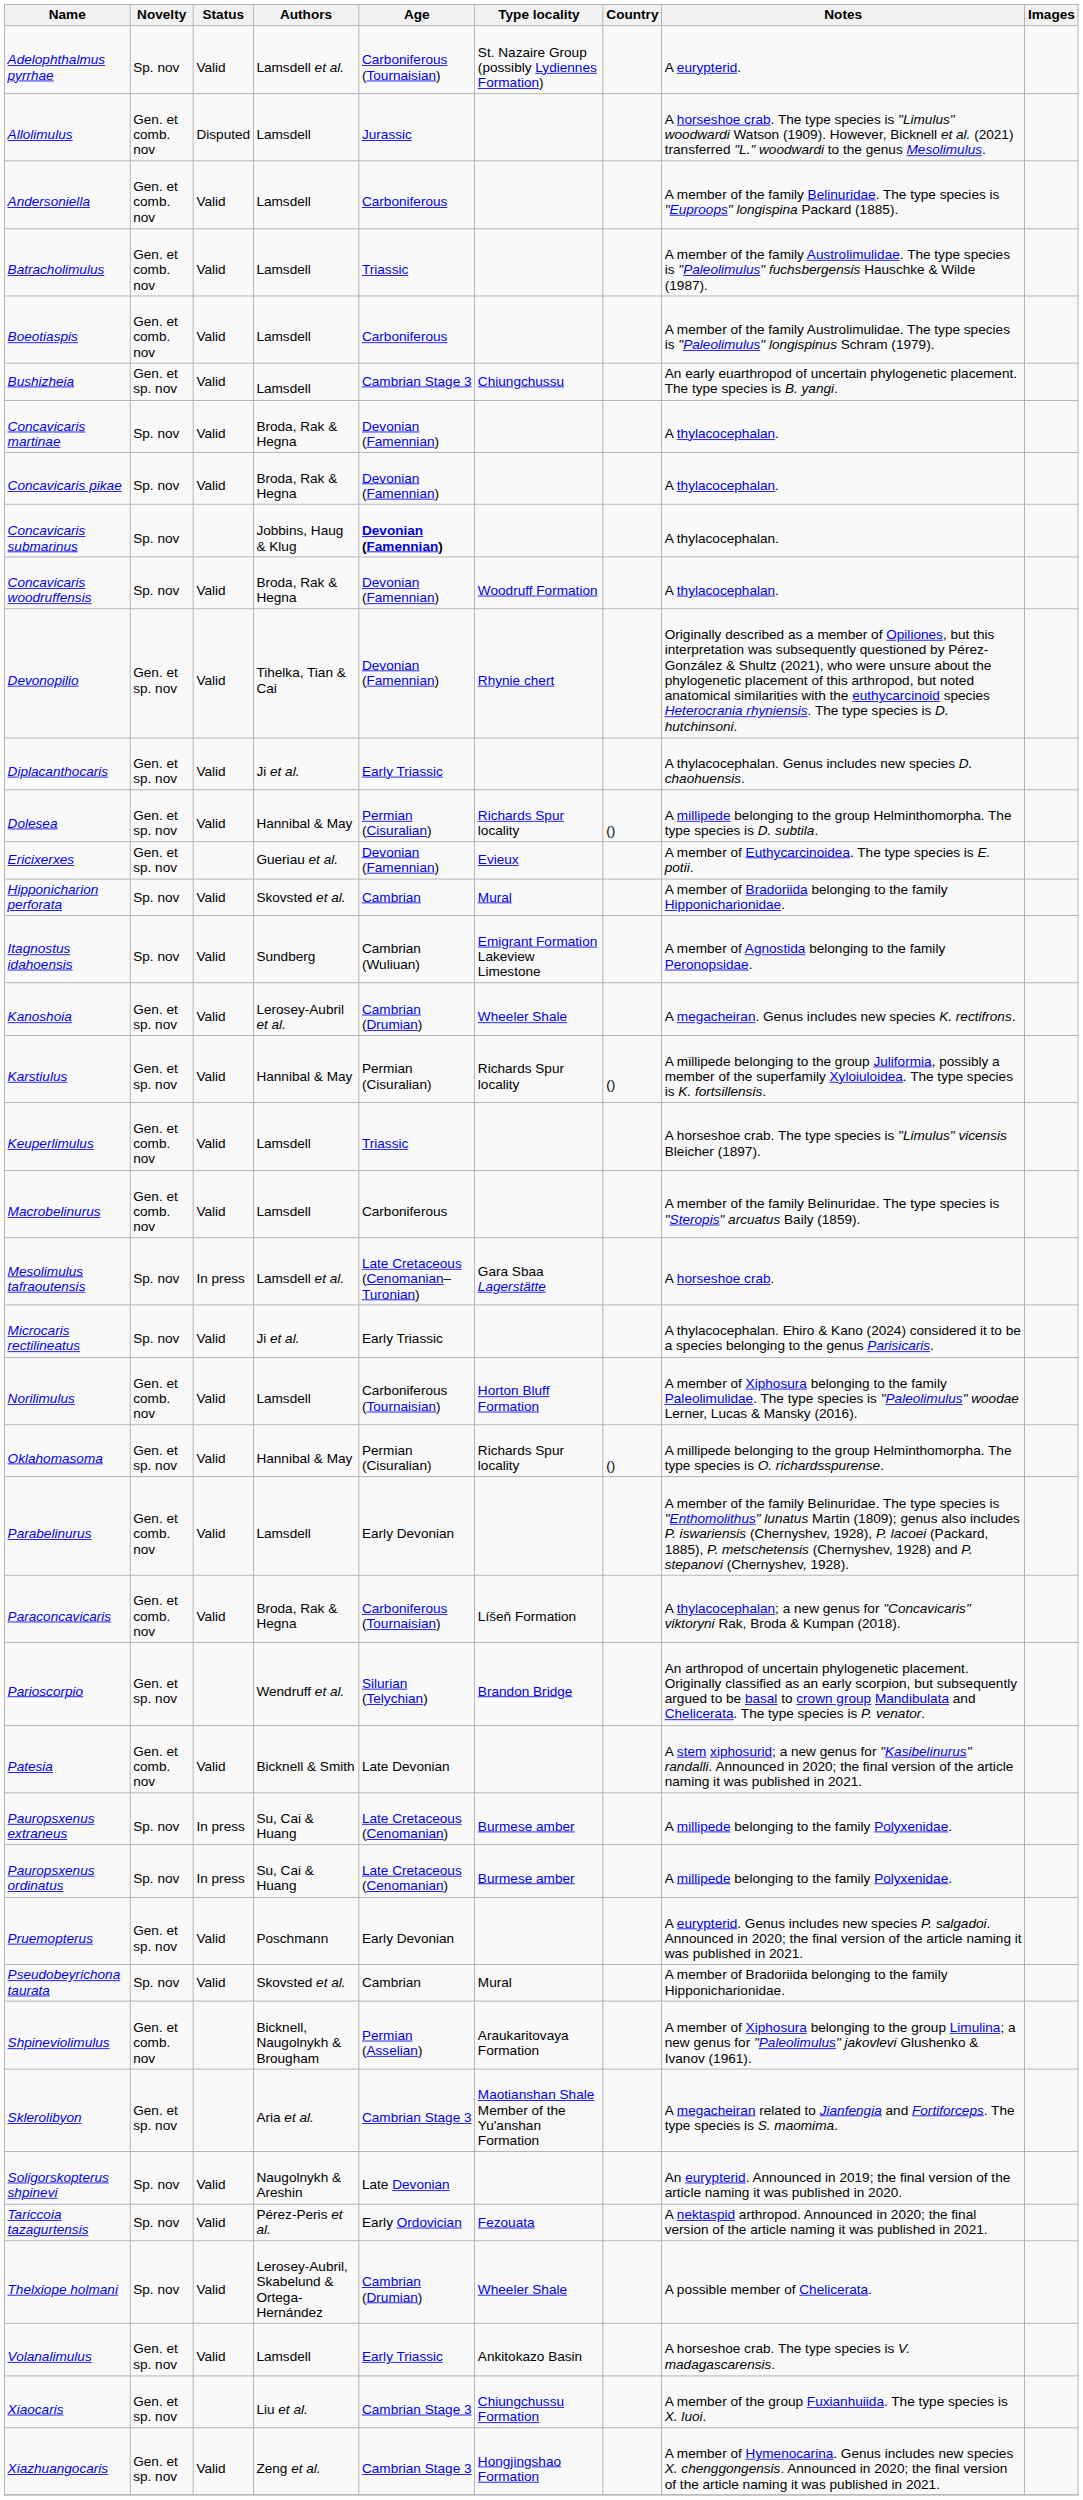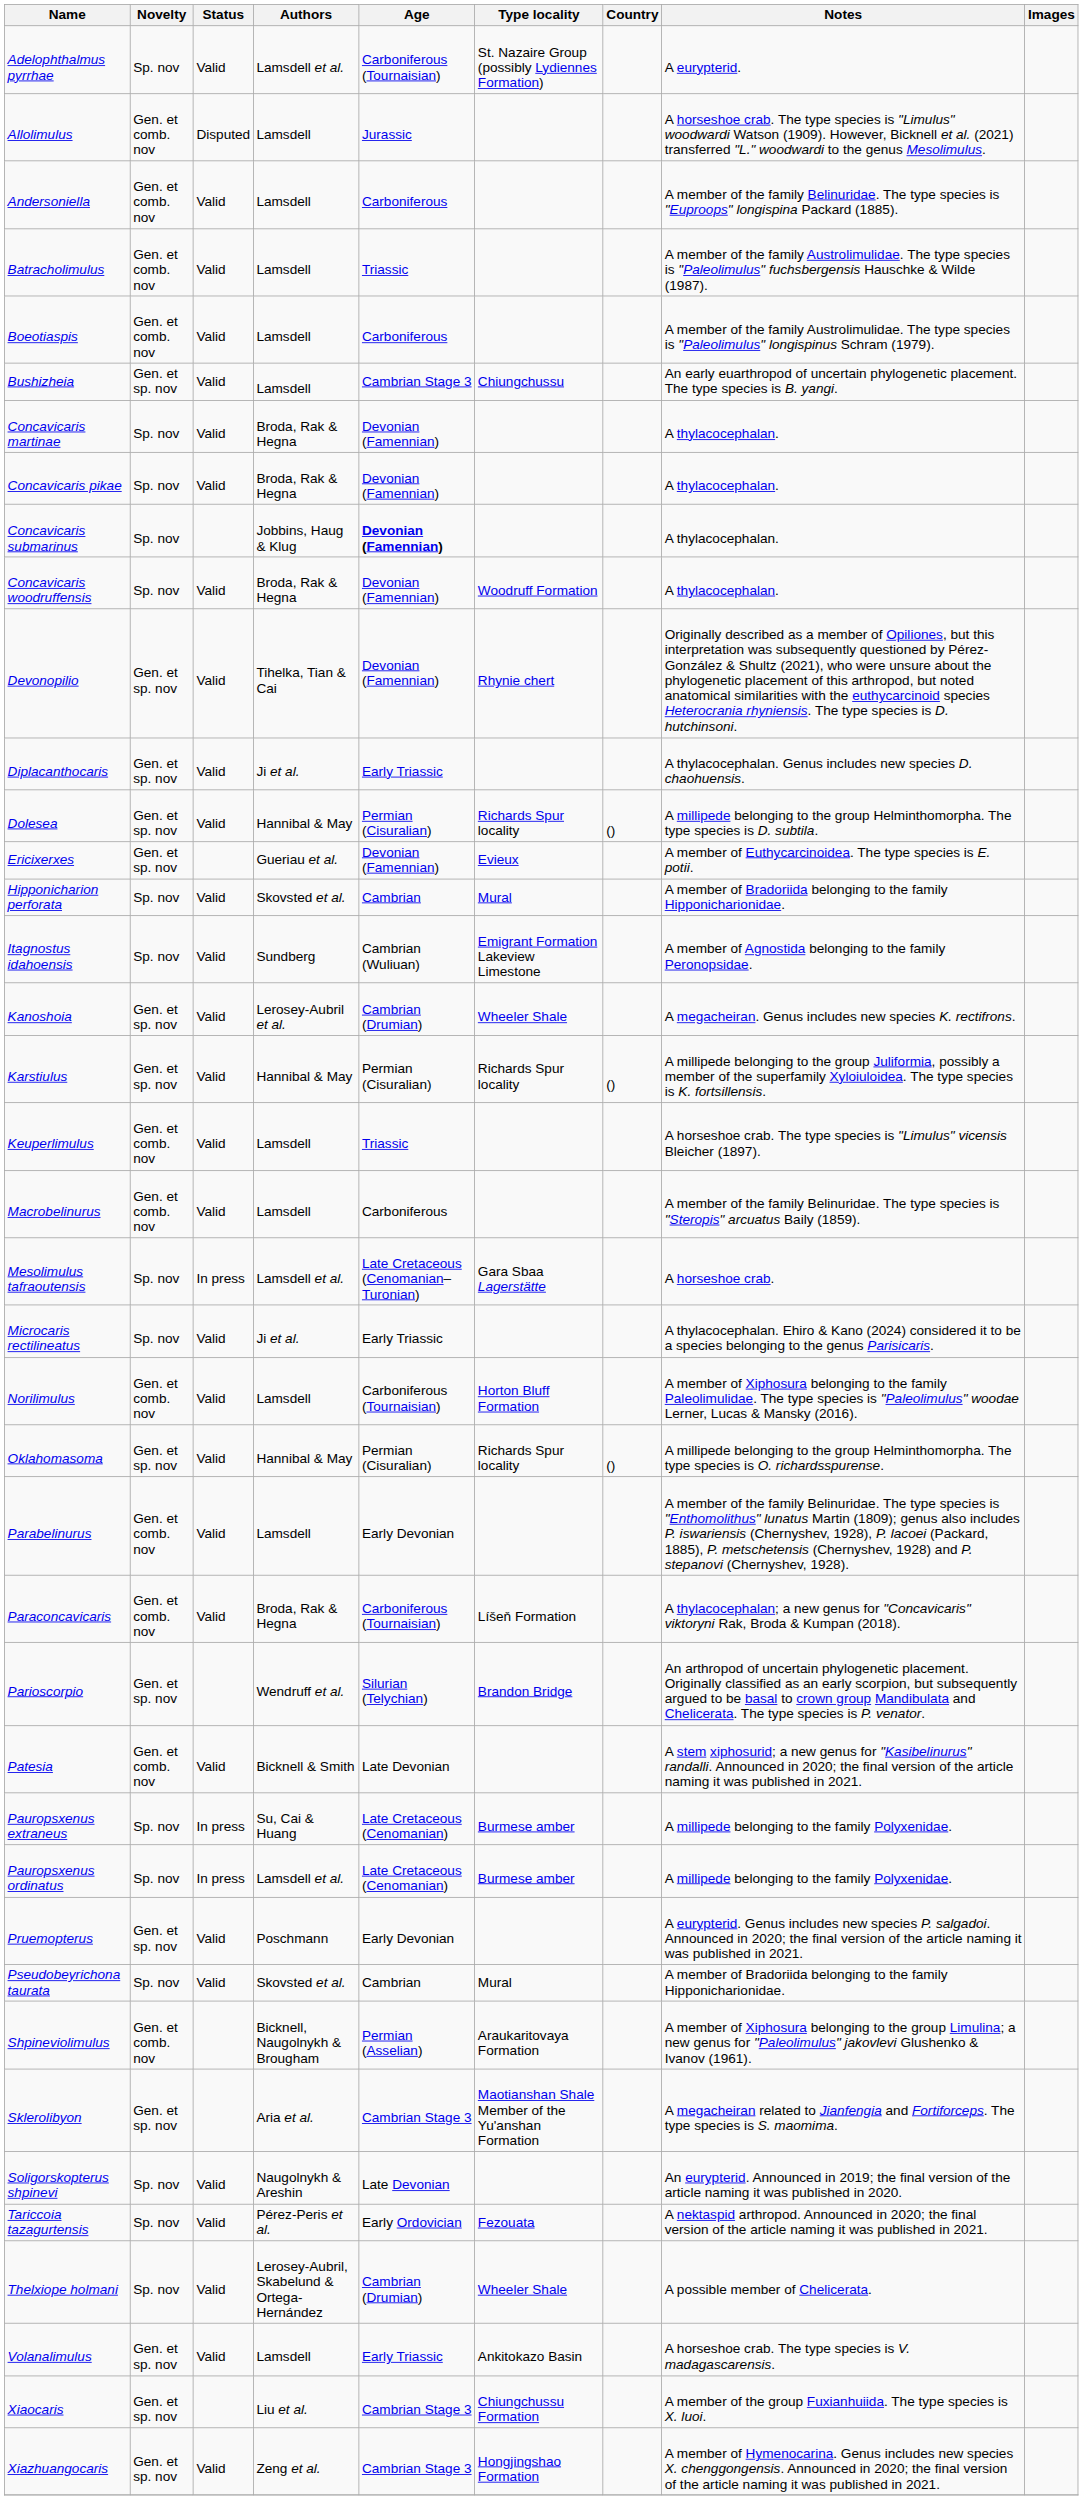(285, 1878) Su, Cai & Huang -> (300, 1878) Lamsdell et al.
